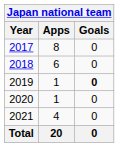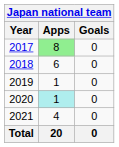(56, 47) no background -> (56, 47) lightgreen background
(94, 82) bold -> (94, 82) normal
(56, 99) no background -> (56, 99) paleturquoise background
